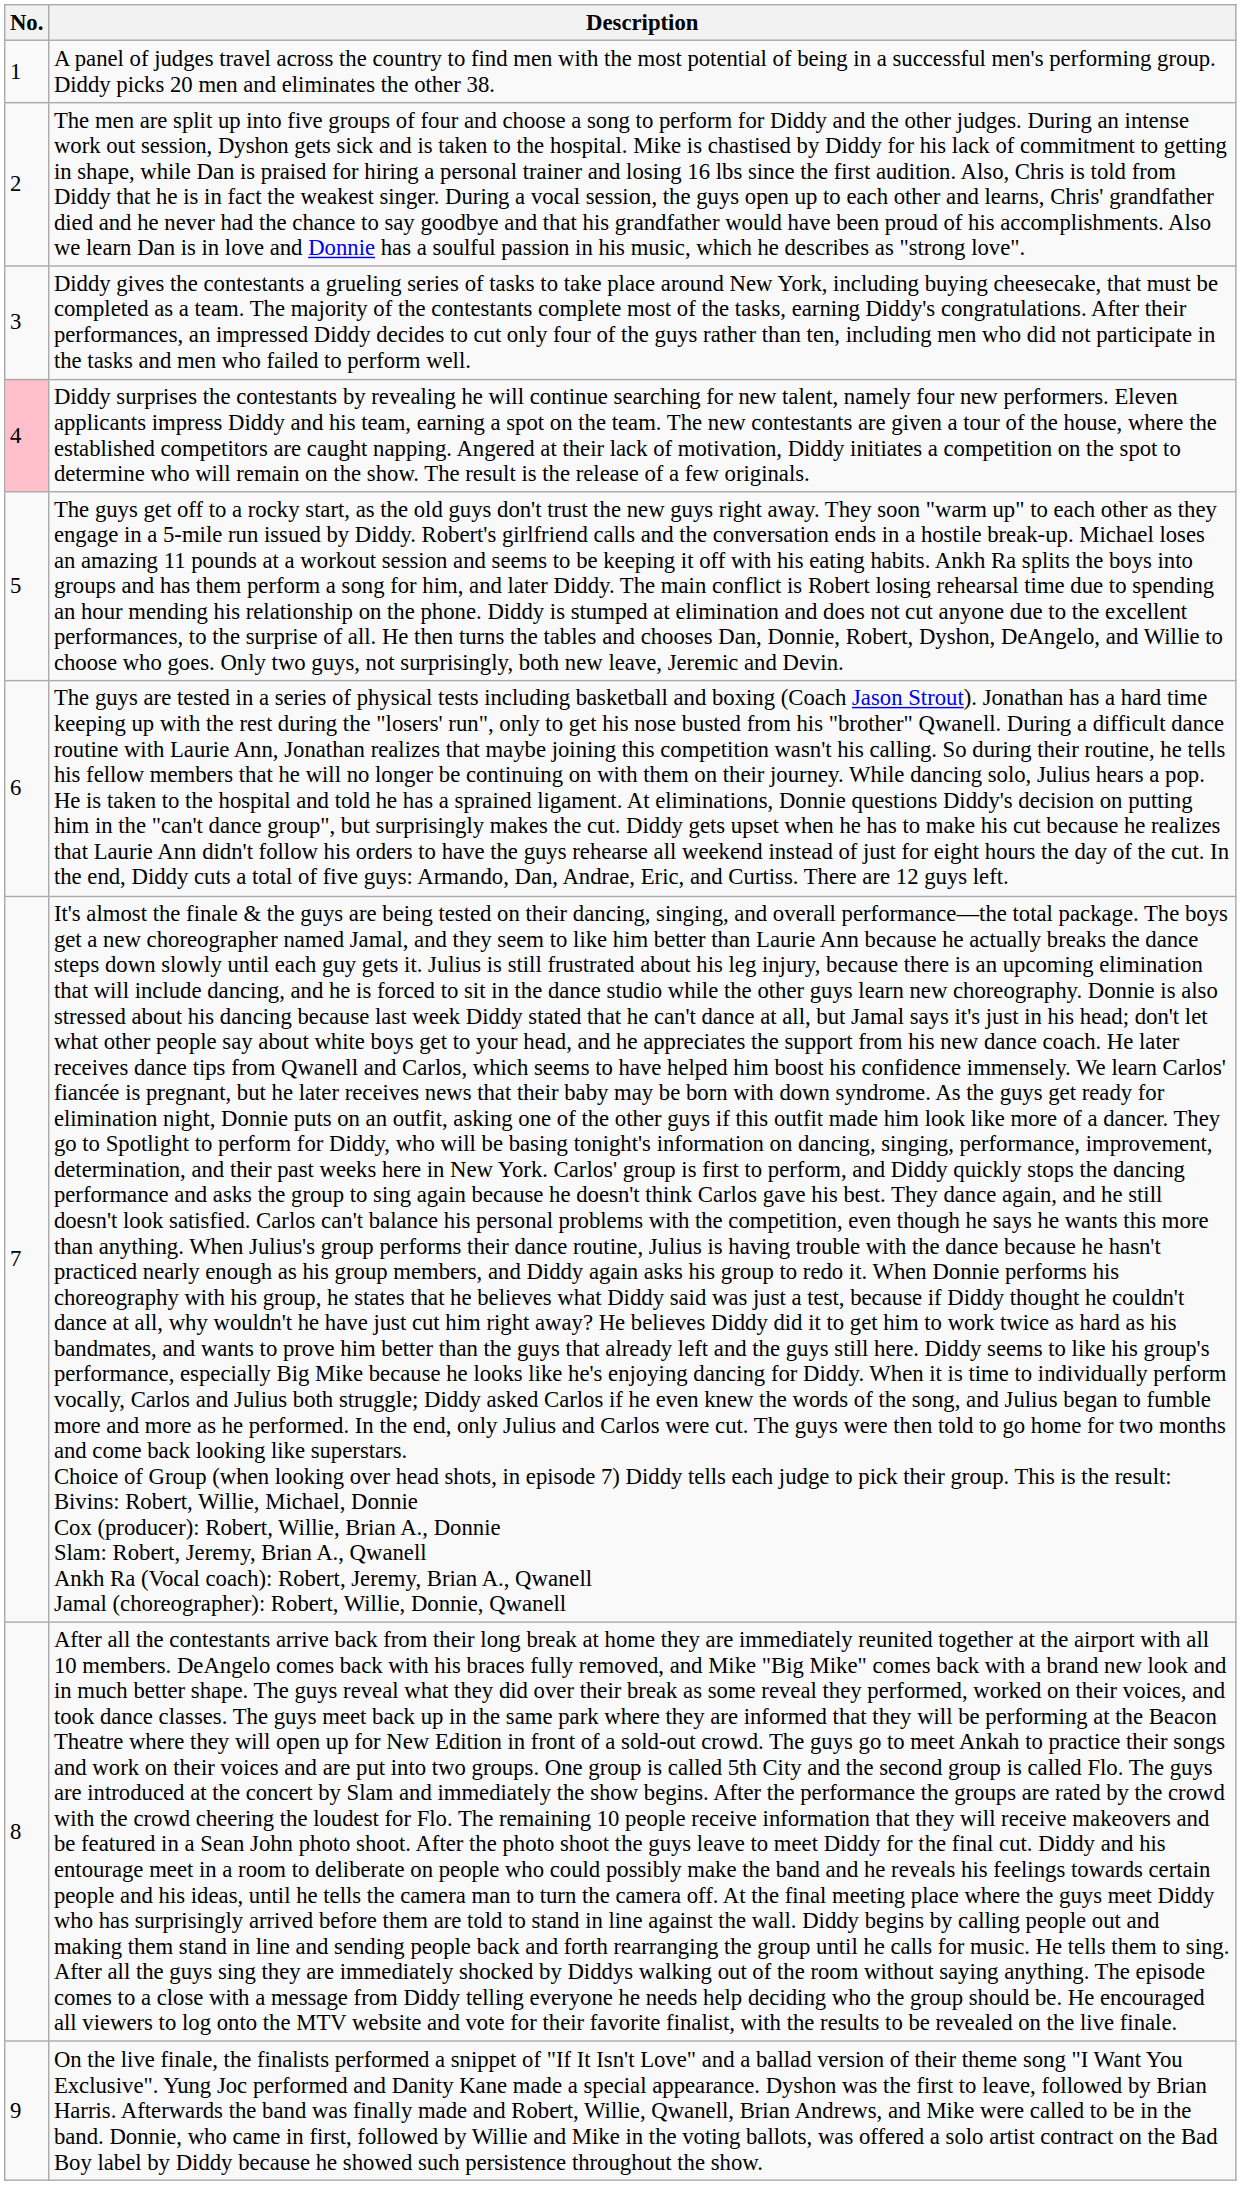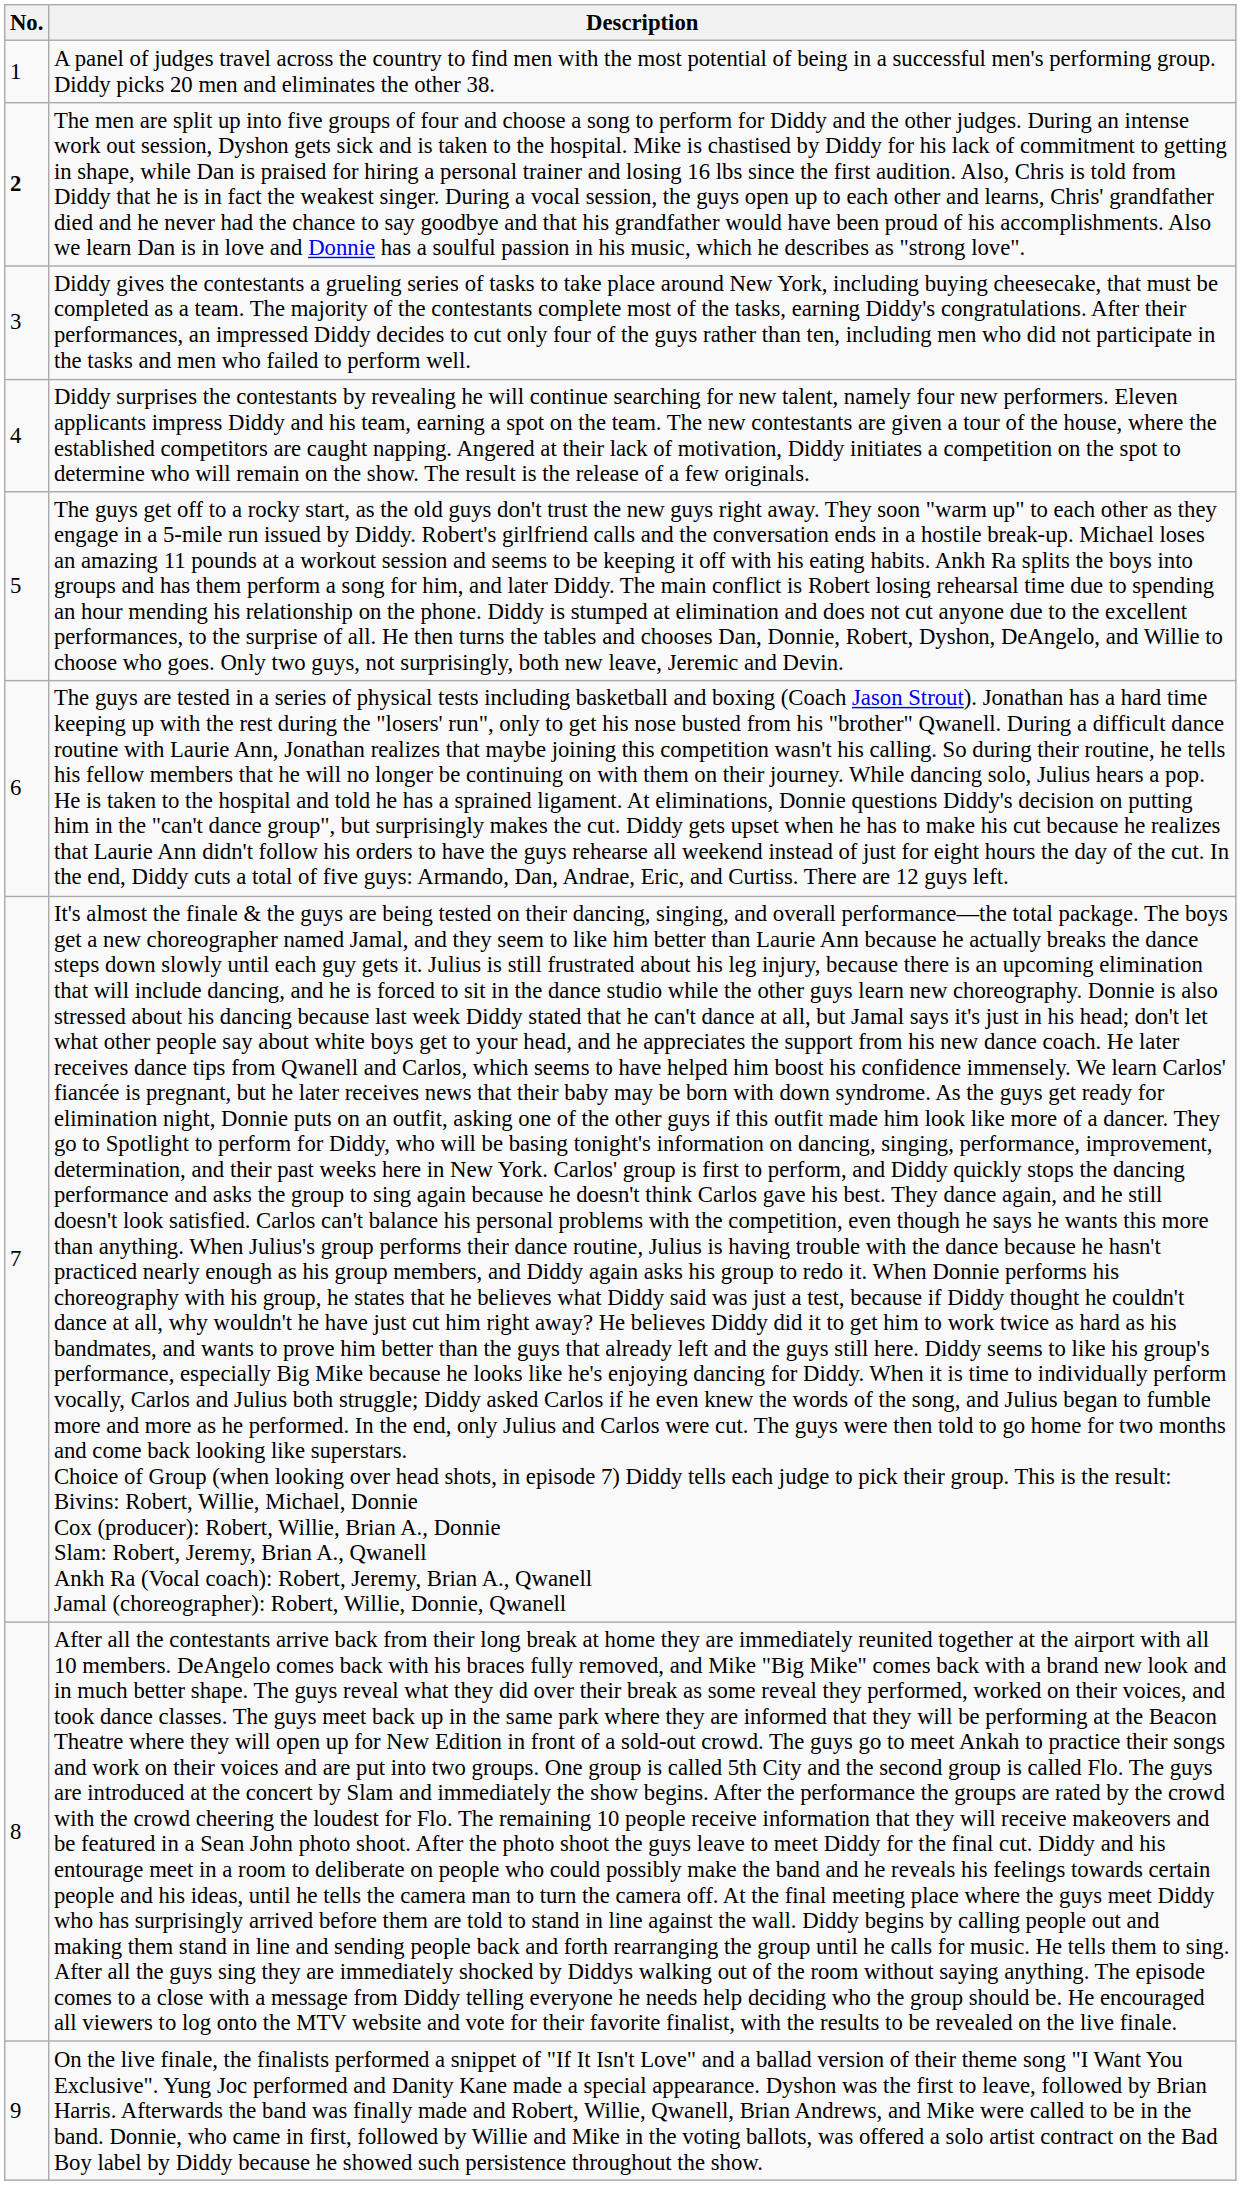(16, 184) normal -> (16, 184) bold
(16, 435) pink background -> (16, 435) no background
